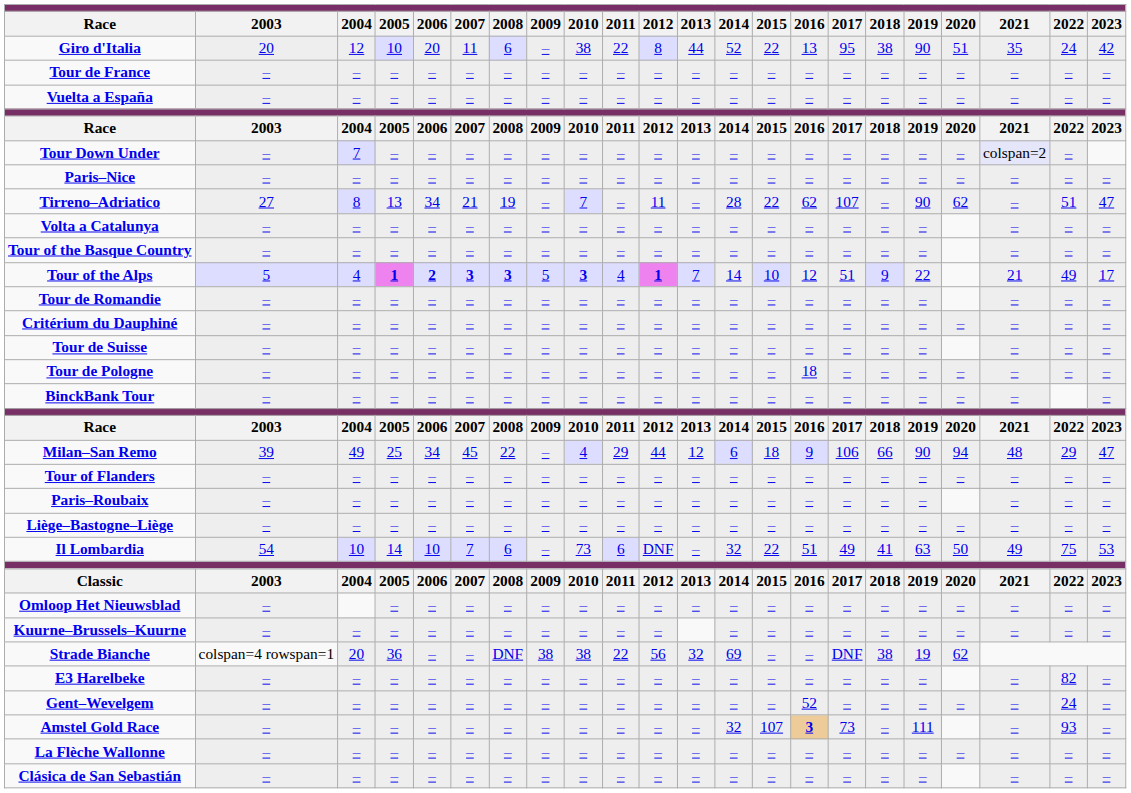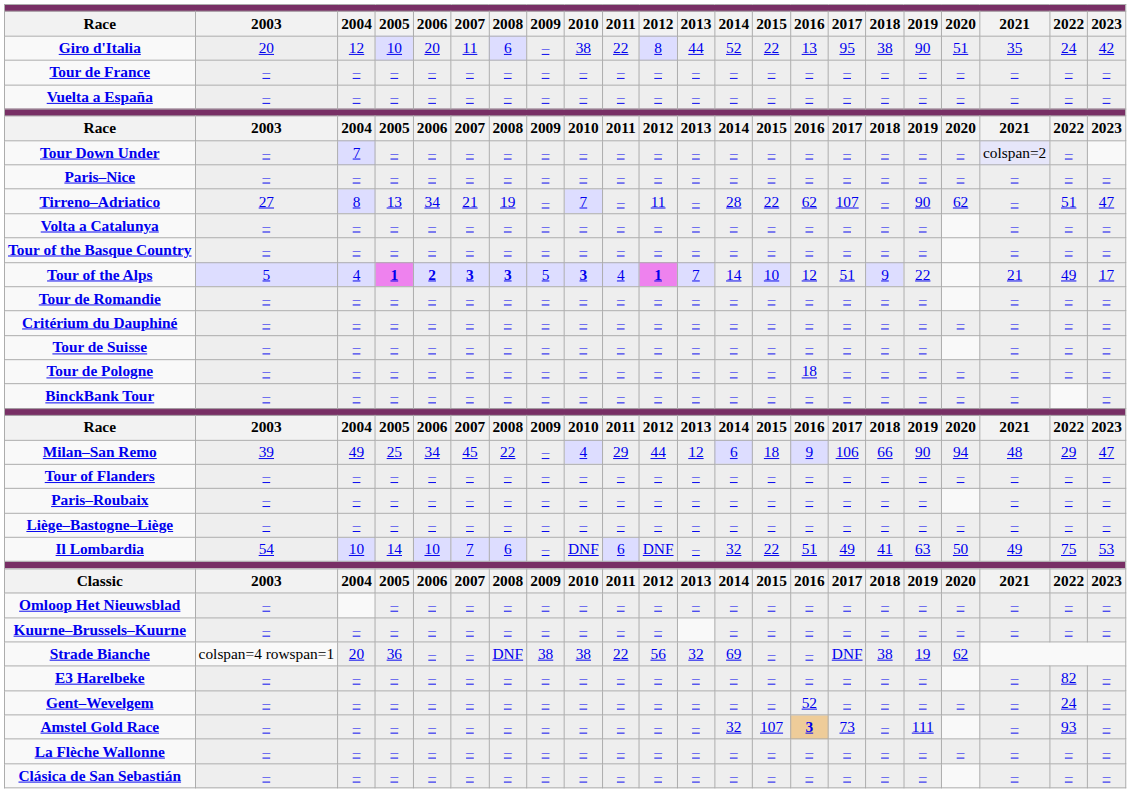(583, 549) 73 -> (583, 549) DNF
